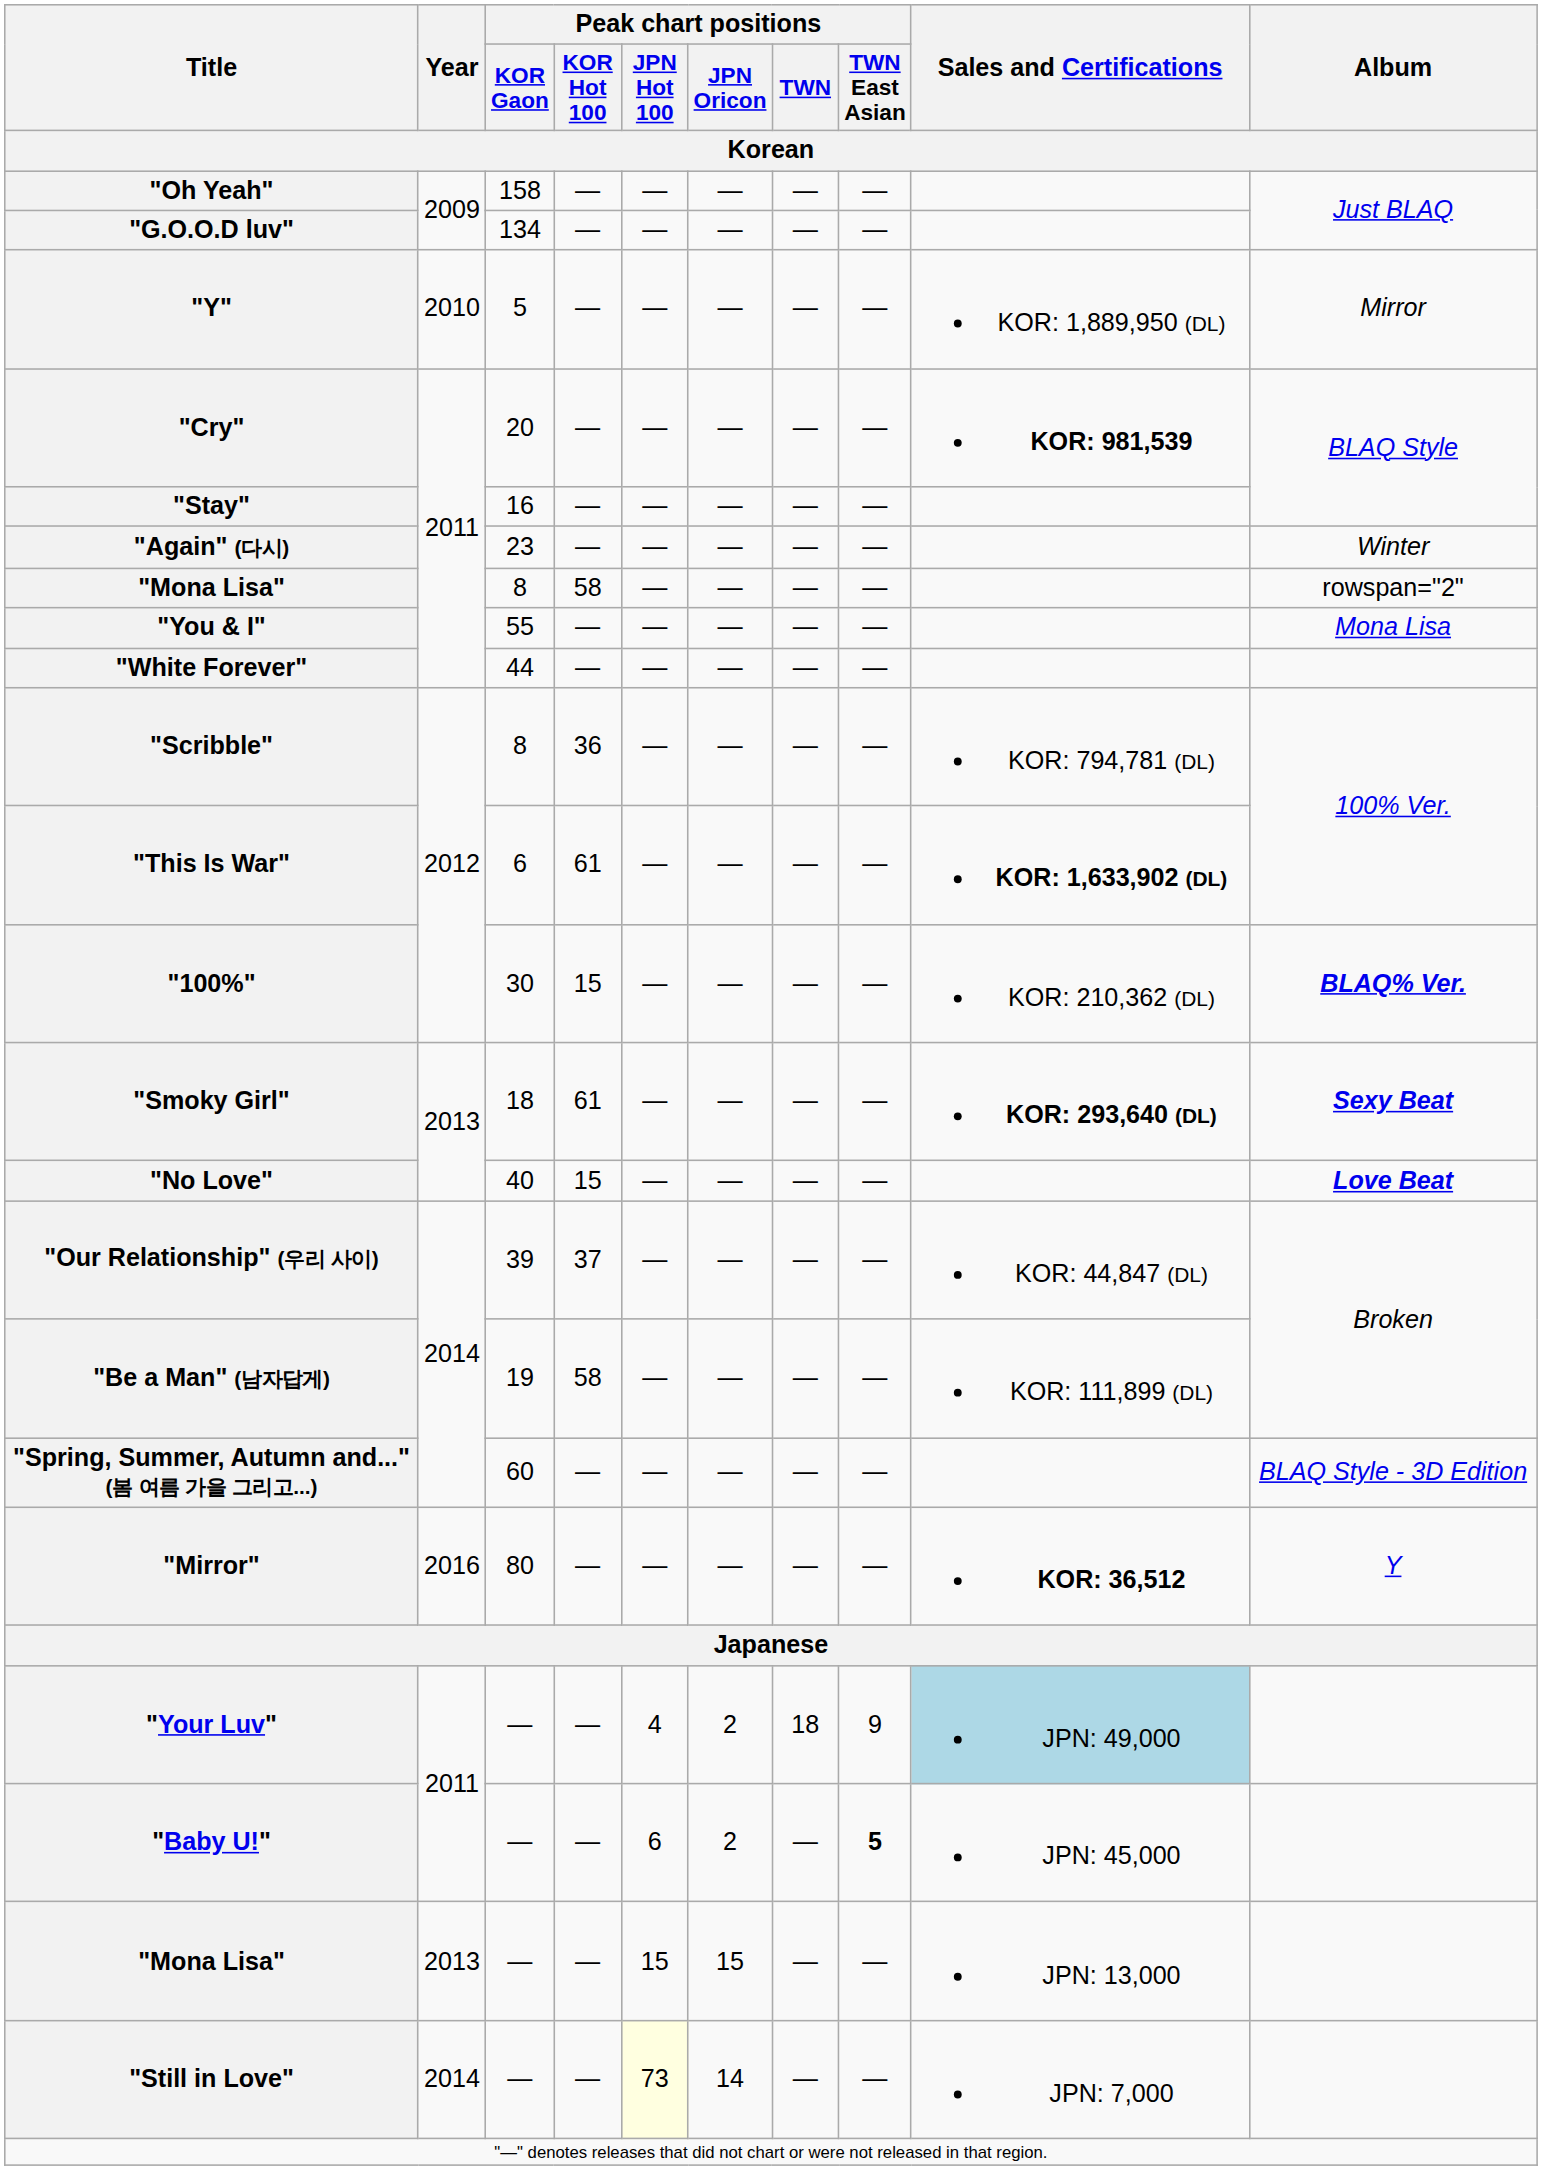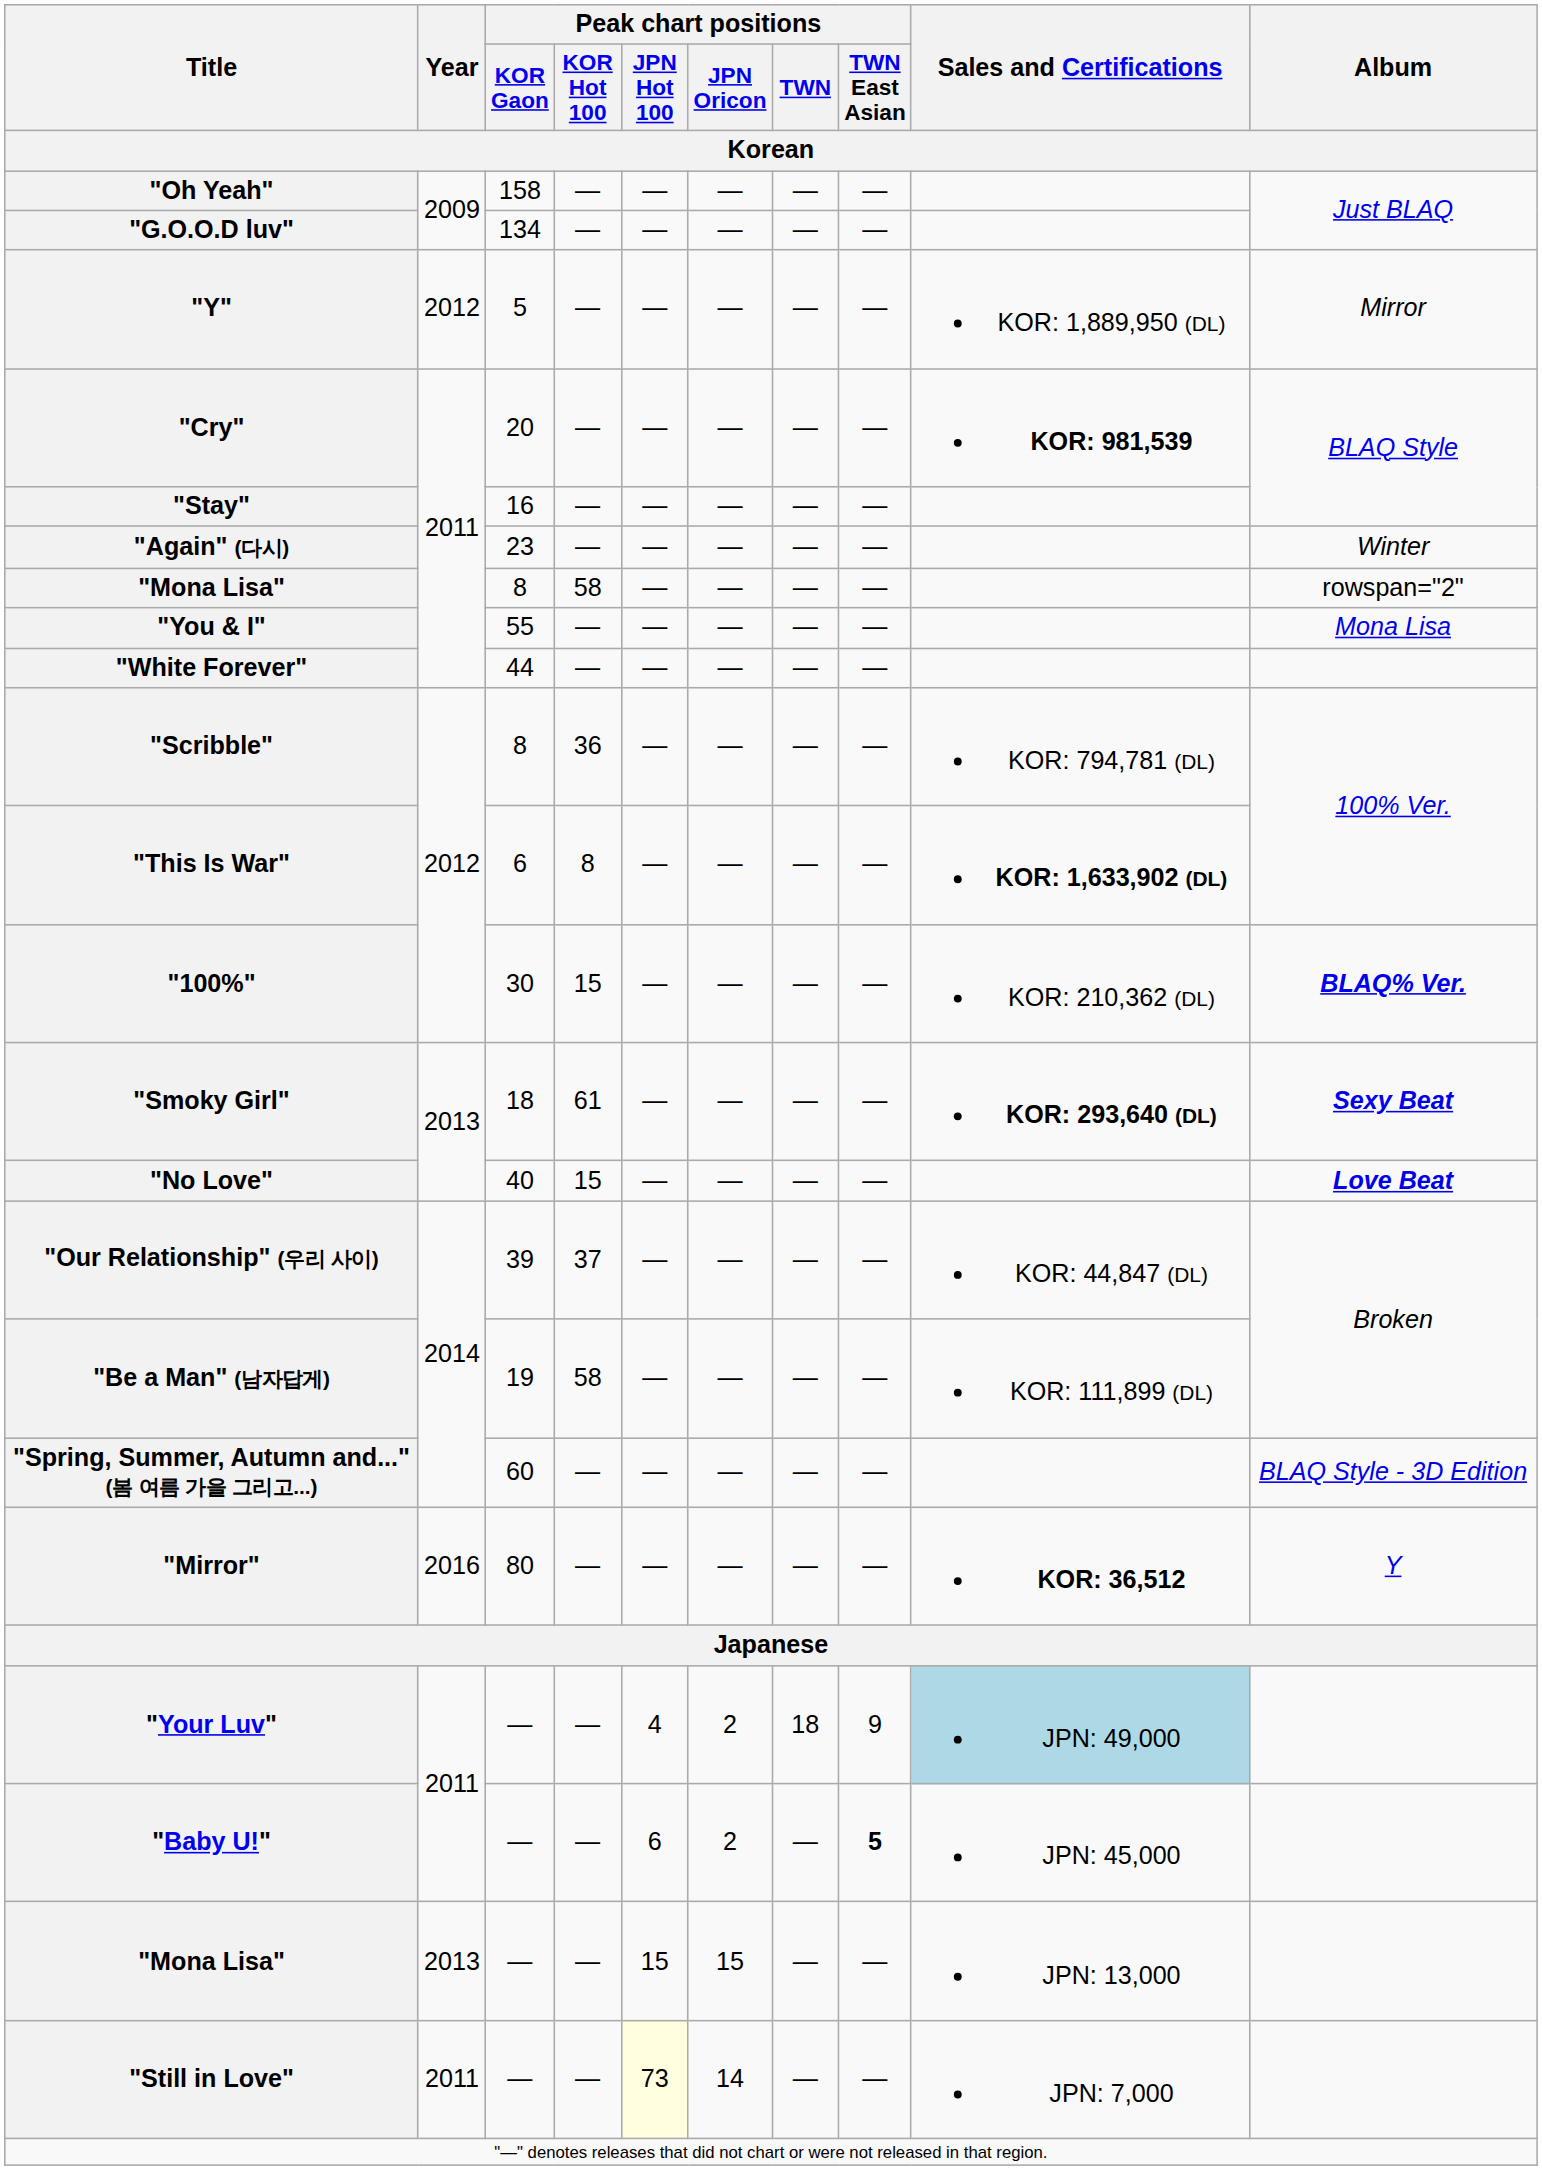(452, 308) 2010 -> (452, 308) 2012
(588, 864) 61 -> (588, 864) 8
(452, 2079) 2014 -> (452, 2079) 2011
